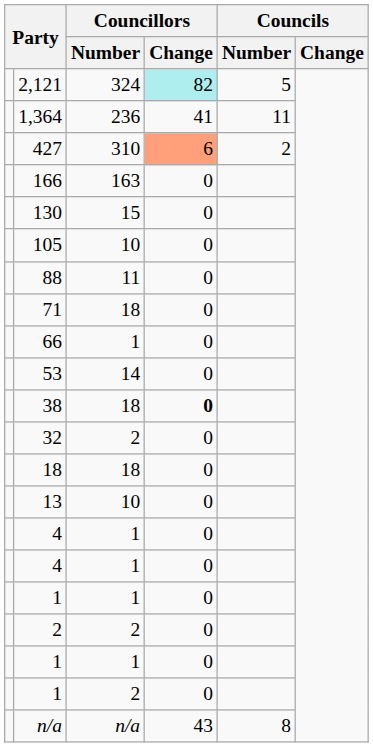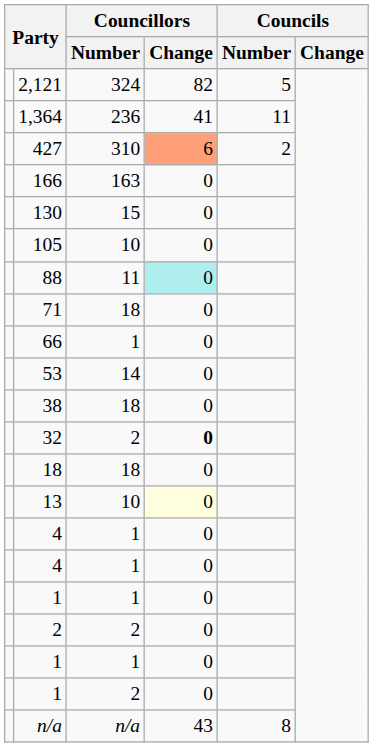(203, 84) paleturquoise background -> (203, 84) no background
(208, 277) no background -> (208, 277) paleturquoise background
(208, 405) bold -> (208, 405) normal
(208, 437) normal -> (208, 437) bold
(208, 501) no background -> (208, 501) lightyellow background
